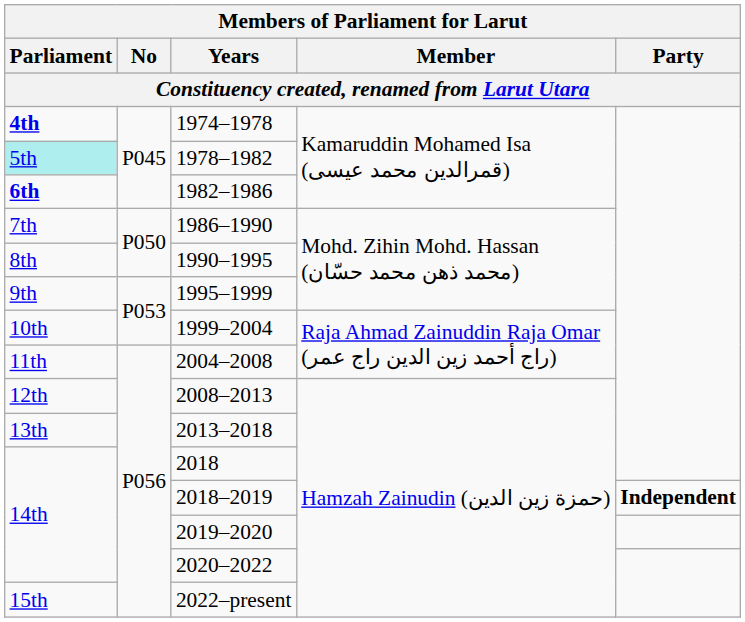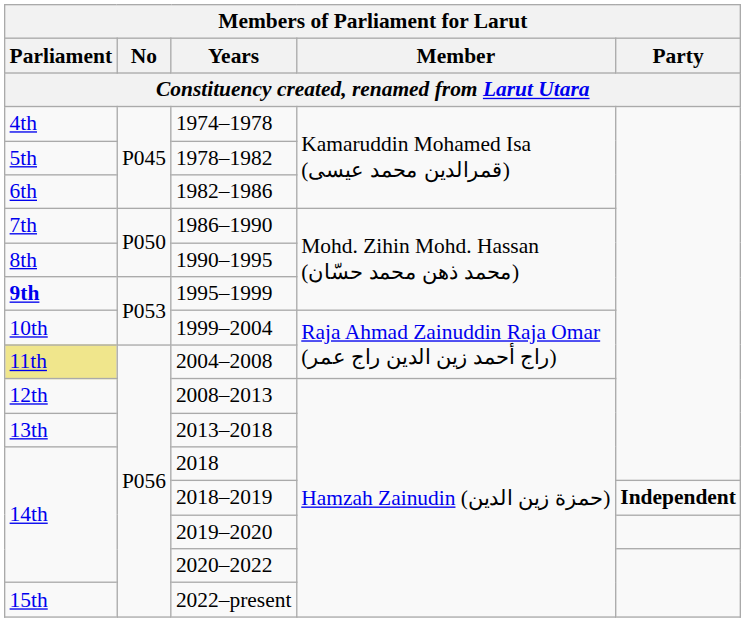(25, 123) bold -> (23, 123) normal
(23, 157) paleturquoise background -> (23, 157) no background
(25, 191) bold -> (23, 191) normal
(23, 293) normal -> (25, 293) bold
(28, 361) no background -> (28, 361) khaki background
